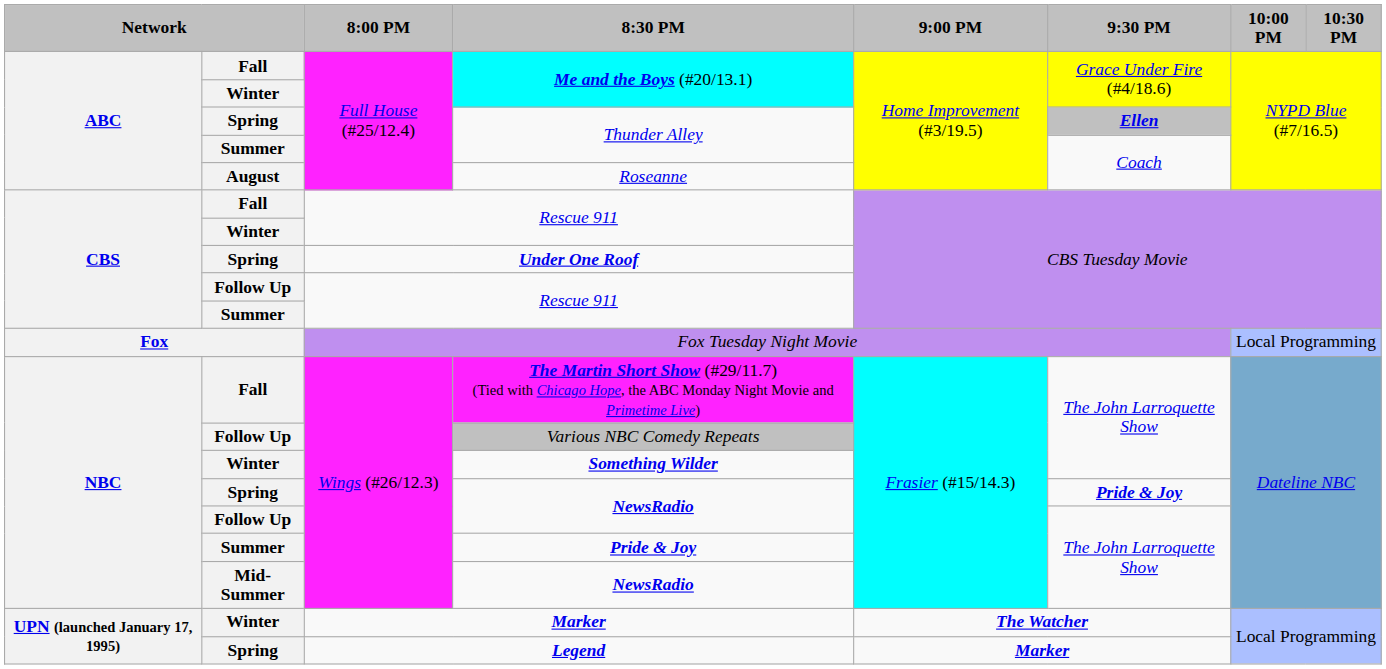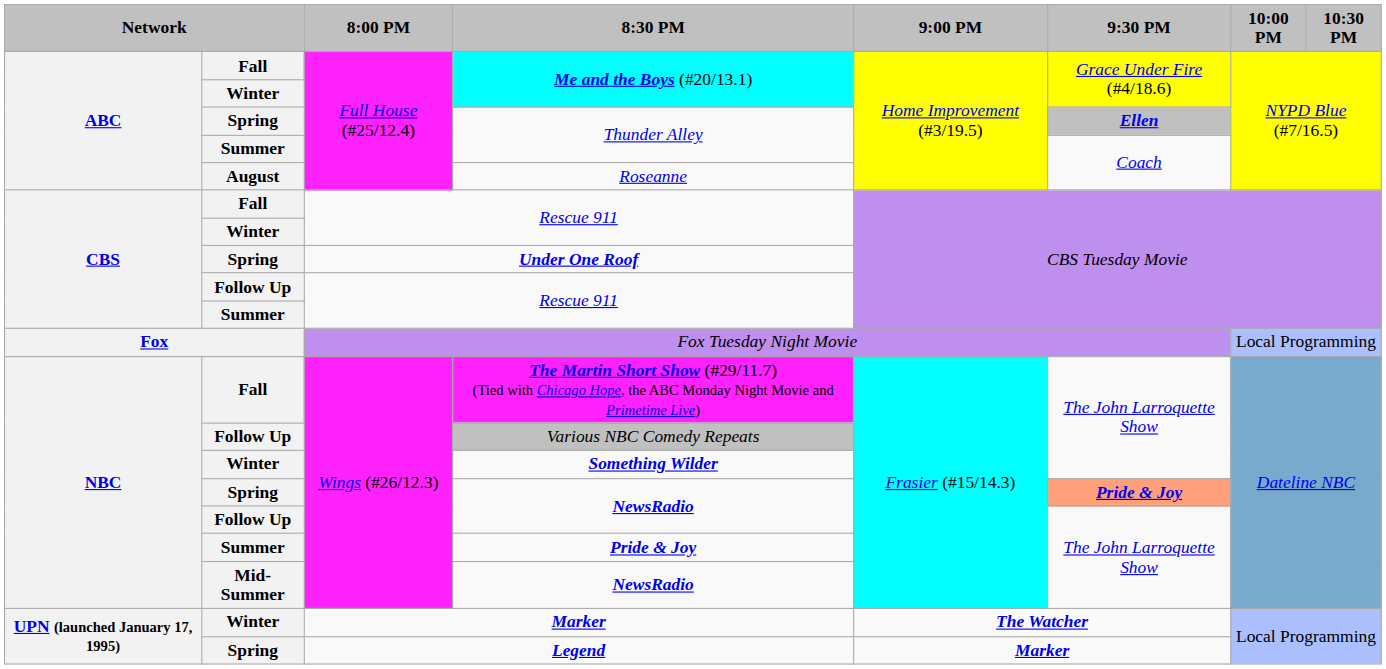(1139, 492) no background -> (1139, 492) lightsalmon background
